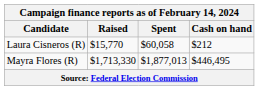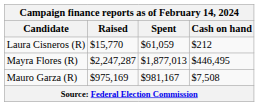(157, 45) $60,058 -> (157, 45) $61,059
(113, 61) $1,713,330 -> (113, 61) $2,247,287
+ row: (42, 77)
